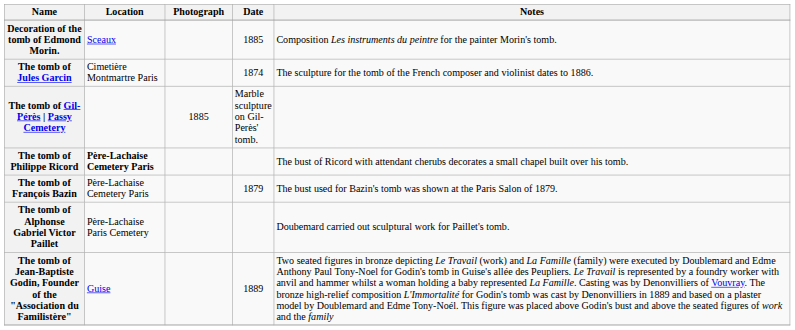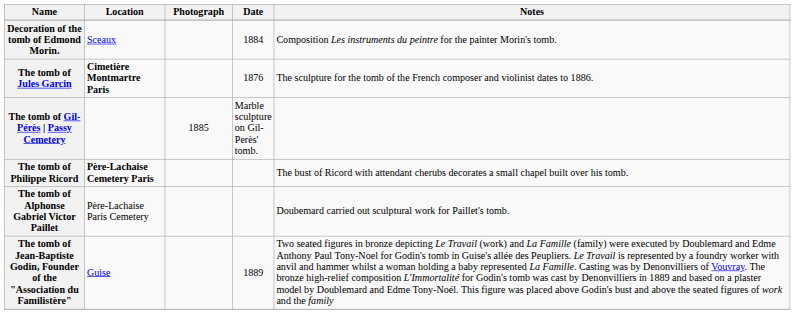(253, 39) 1885 -> (253, 39) 1884
(122, 72) normal -> (114, 78) bold
(253, 72) 1874 -> (253, 78) 1876
- row: (44, 188)
